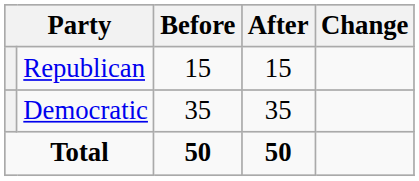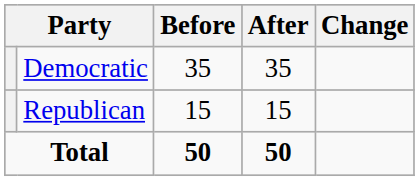rows swapped: (86, 110) <-> (84, 68)
